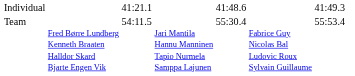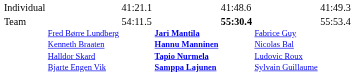(184, 50) normal -> (186, 49) bold
(231, 21) normal -> (236, 21) bold
